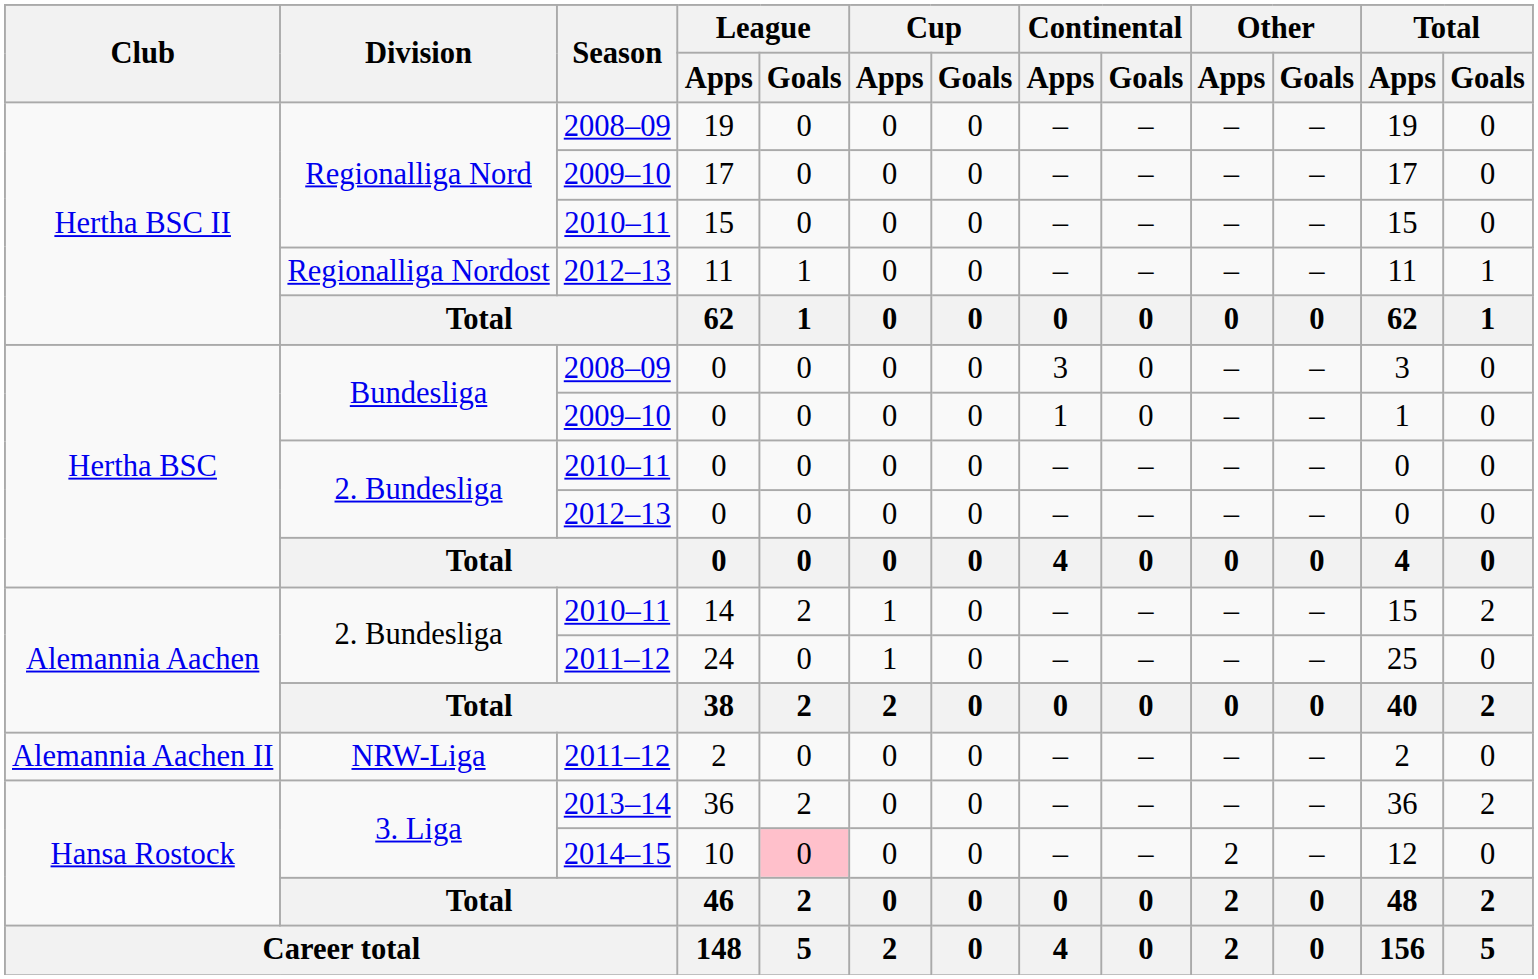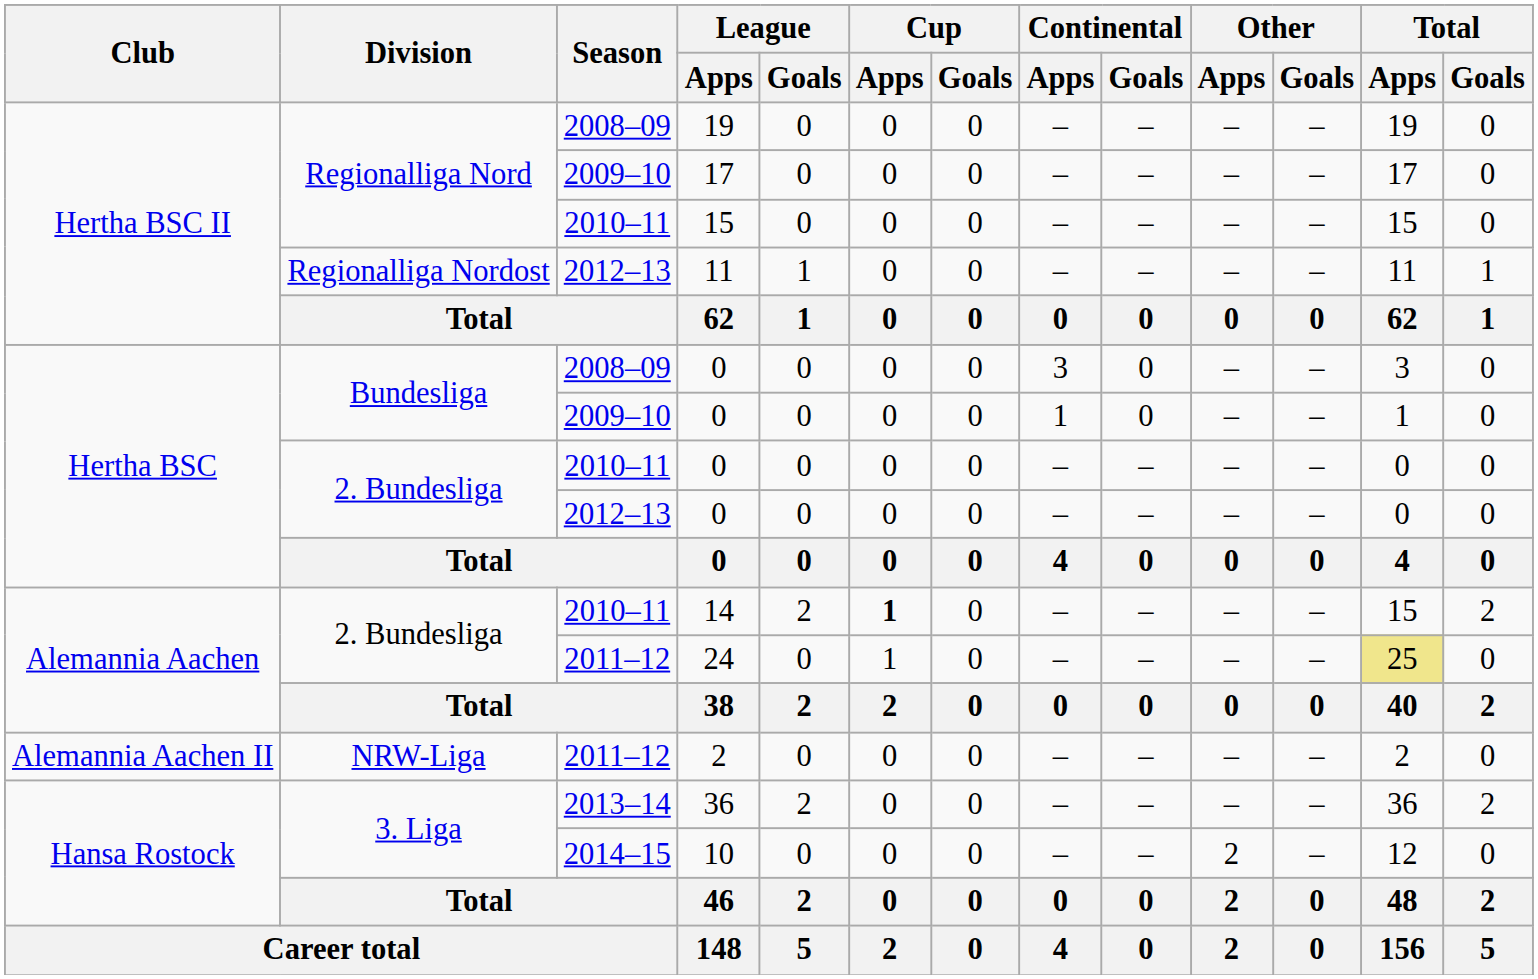(890, 610) normal -> (890, 610) bold
(1402, 658) no background -> (1402, 658) khaki background
(804, 852) pink background -> (804, 852) no background
